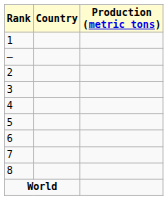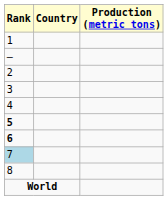(10, 122) normal -> (10, 122) bold
(10, 138) normal -> (10, 138) bold
(10, 155) no background -> (10, 155) lightblue background
